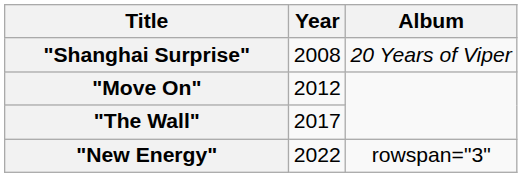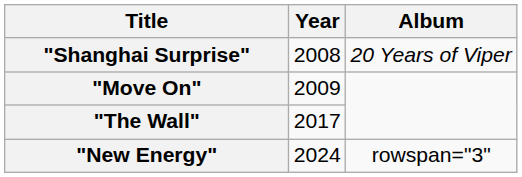(317, 88) 2012 -> (317, 88) 2009
(317, 155) 2022 -> (317, 155) 2024
